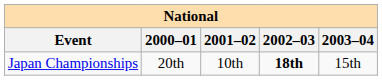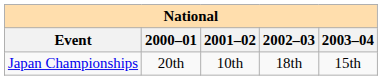(289, 63) bold -> (289, 63) normal
